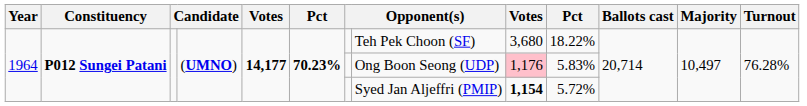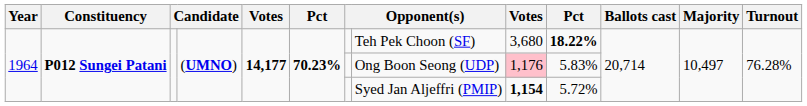(572, 40) normal -> (574, 40) bold
